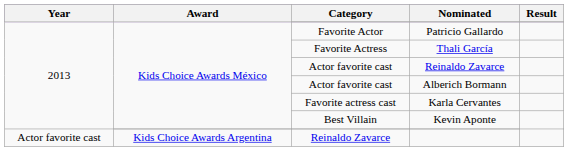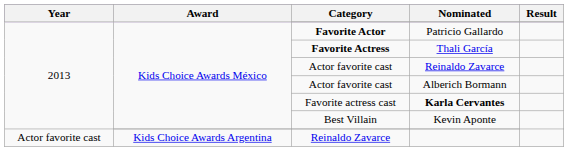(350, 31) normal -> (350, 31) bold
(350, 48) normal -> (350, 48) bold
(465, 102) normal -> (465, 102) bold
